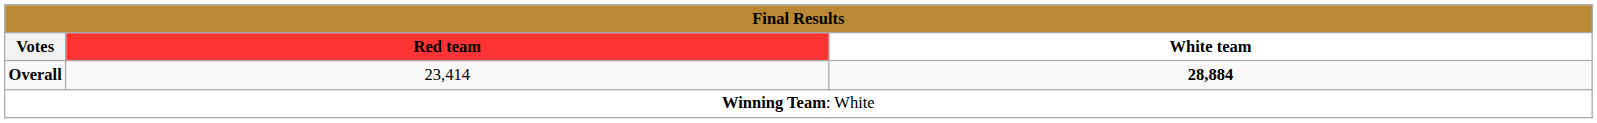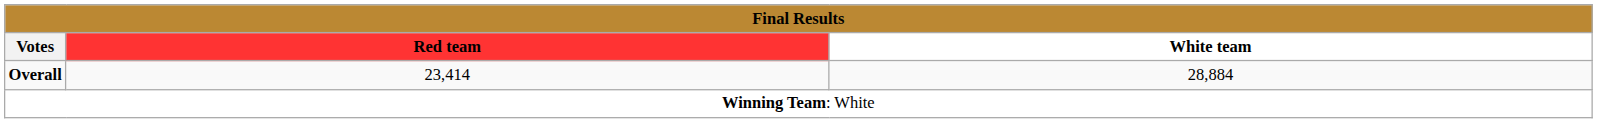(1211, 74) bold -> (1211, 74) normal
